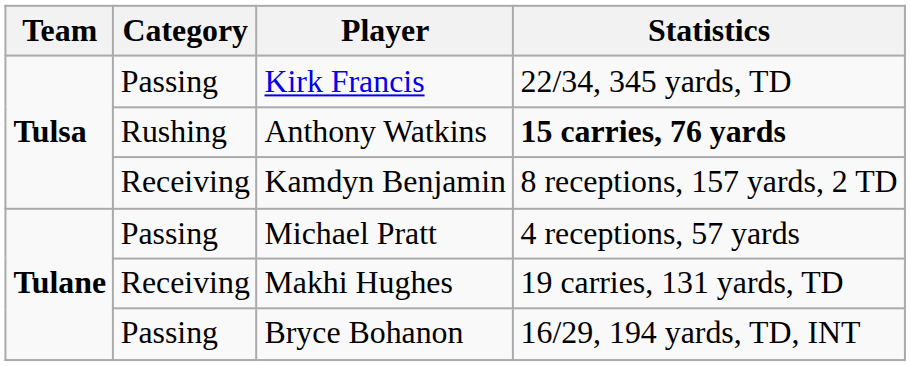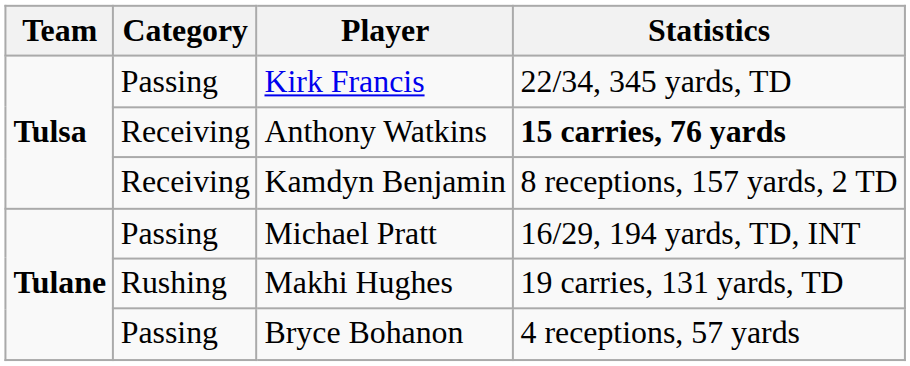(174, 131) Rushing -> (185, 131) Receiving
(660, 232) 4 receptions, 57 yards -> (691, 232) 16/29, 194 yards, TD, INT
(185, 283) Receiving -> (174, 283) Rushing
(691, 333) 16/29, 194 yards, TD, INT -> (660, 333) 4 receptions, 57 yards
